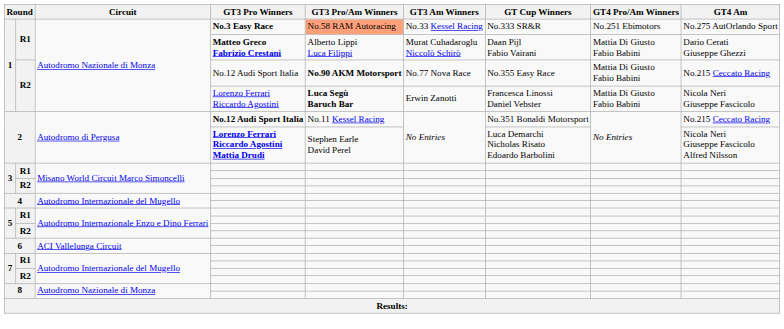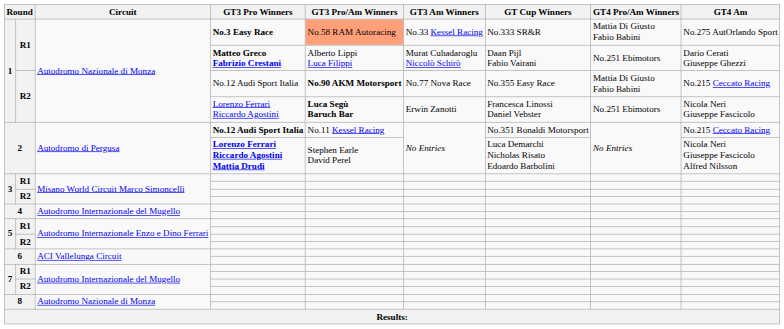(627, 26) No.251 Ebimotors -> (624, 32) Mattia Di Giusto Fabio Babini
(624, 47) Mattia Di Giusto Fabio Babini -> (627, 57) No.251 Ebimotors
(624, 98) Mattia Di Giusto Fabio Babini -> (627, 109) No.251 Ebimotors
